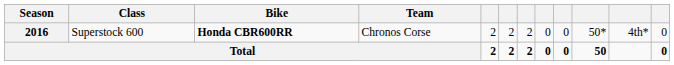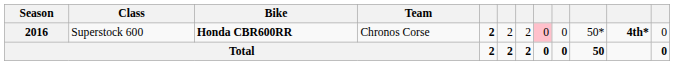(493, 32) normal -> (492, 32) bold
(548, 32) no background -> (546, 32) pink background
(638, 32) normal -> (638, 32) bold
